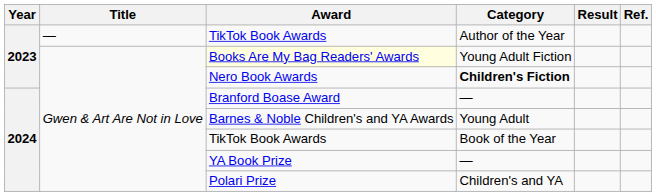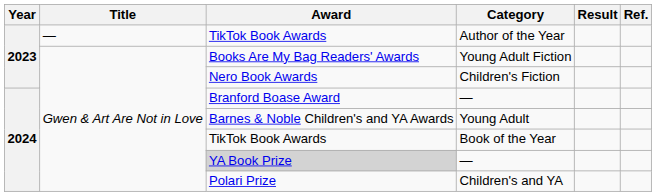(314, 56) lightyellow background -> (314, 56) no background
(515, 77) bold -> (510, 77) normal
(250, 160) no background -> (250, 160) lightgrey background
